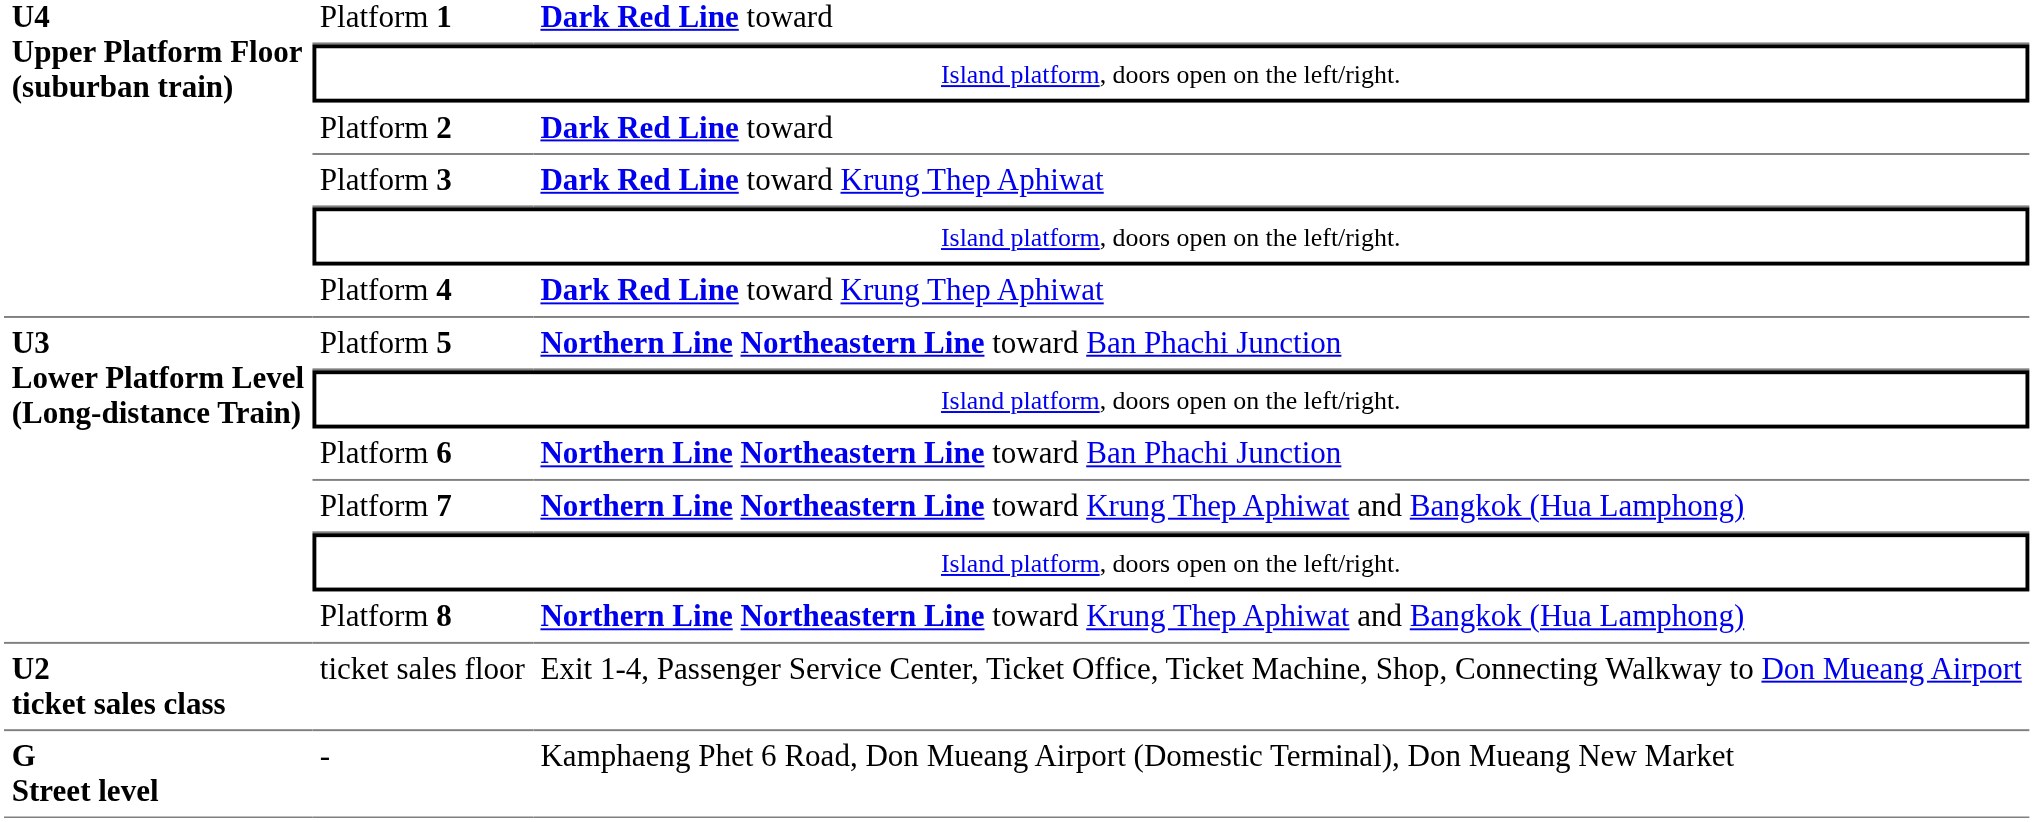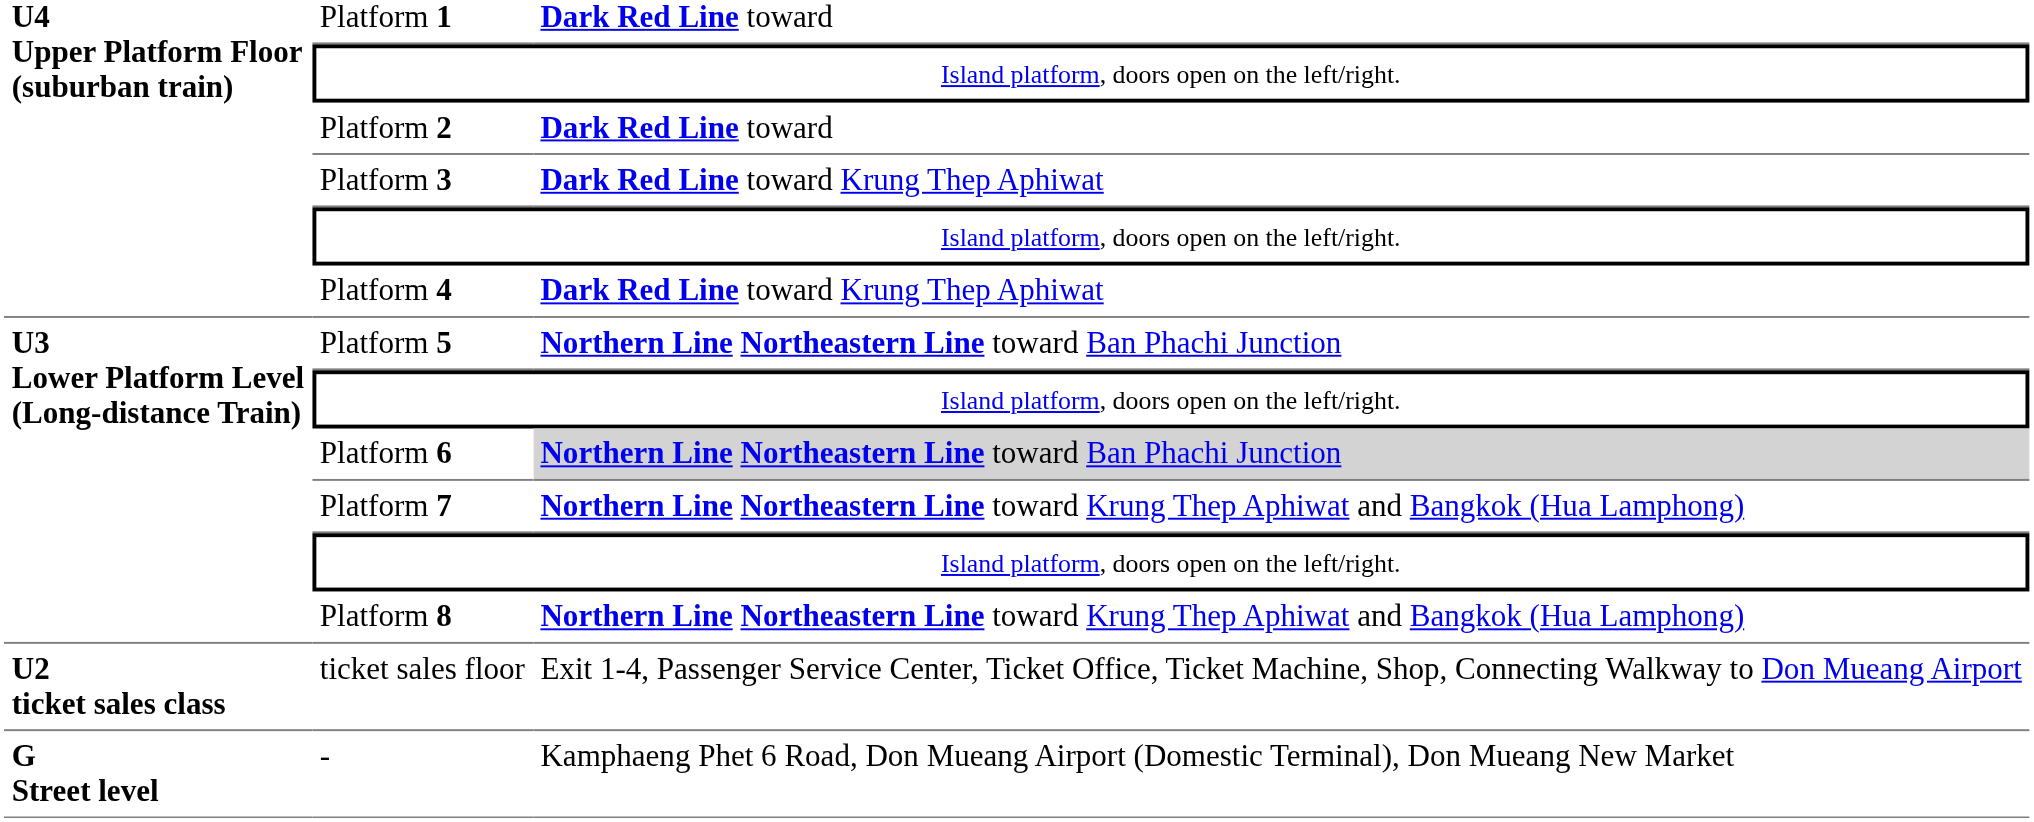(941, 453) no background -> (941, 453) lightgrey background
